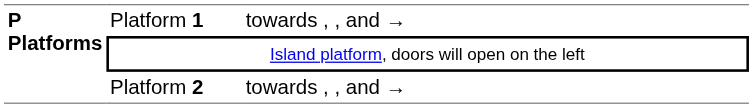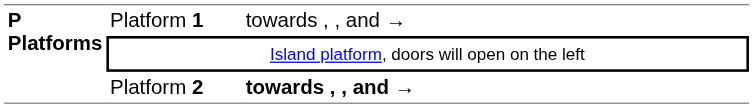(326, 87) normal -> (330, 87) bold
